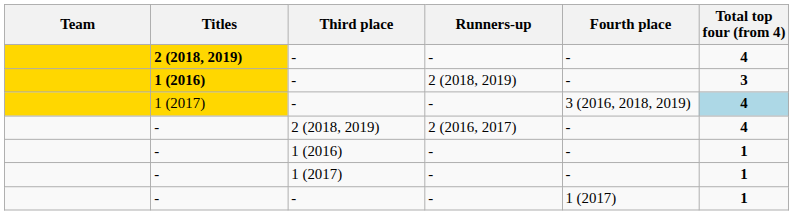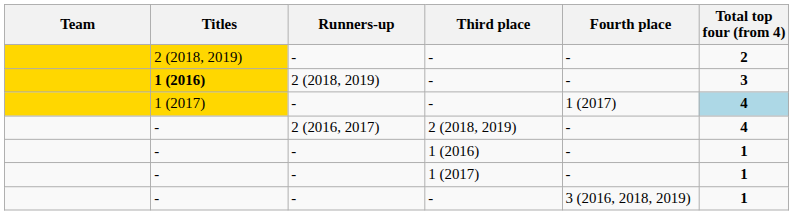columns swapped: (493, 24) <-> (356, 24)
(198, 56) bold -> (198, 56) normal
(744, 56) 4 -> (744, 56) 2
(628, 103) 3 (2016, 2018, 2019) -> (591, 103) 1 (2017)
(591, 198) 1 (2017) -> (628, 198) 3 (2016, 2018, 2019)
